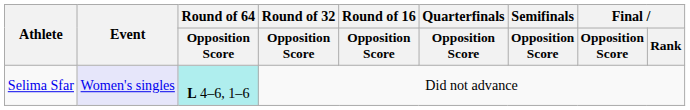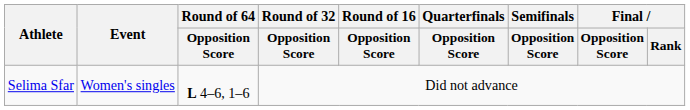(128, 85) lavender background -> (128, 85) no background
(218, 94) paleturquoise background -> (218, 94) no background
